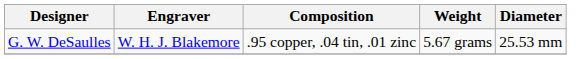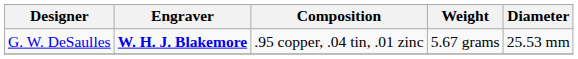(179, 41) normal -> (182, 41) bold
